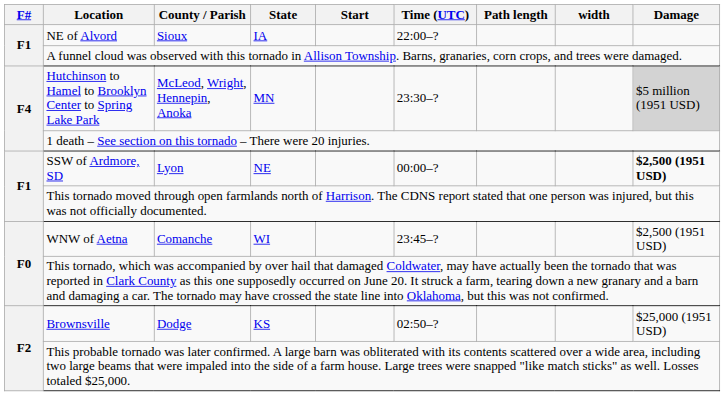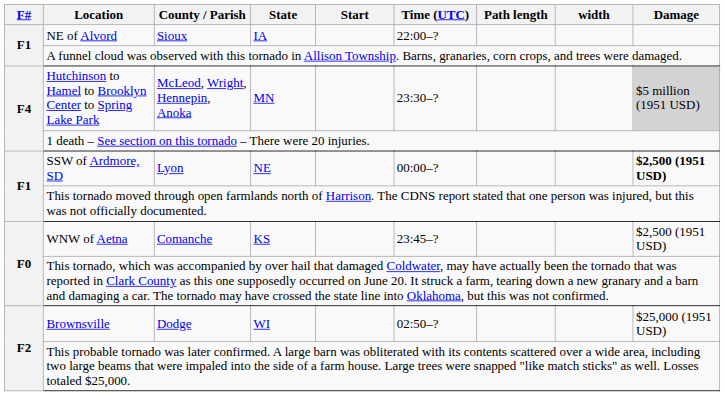(262, 238) WI -> (262, 238) KS
(262, 323) KS -> (262, 323) WI
